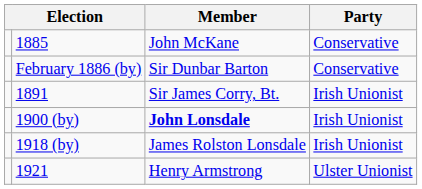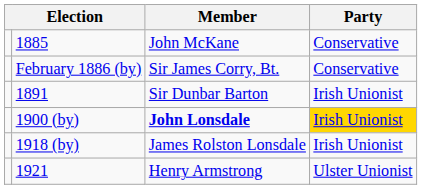(208, 68) Sir Dunbar Barton -> (214, 68) Sir James Corry, Bt.
(214, 94) Sir James Corry, Bt. -> (208, 94) Sir Dunbar Barton
(358, 119) no background -> (358, 119) gold background
